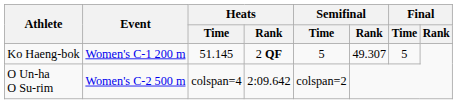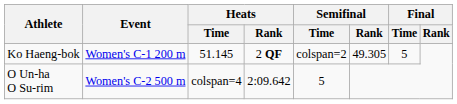(321, 54) 5 -> (321, 54) colspan=2
(369, 54) 49.307 -> (369, 54) 49.305
(321, 81) colspan=2 -> (321, 81) 5
